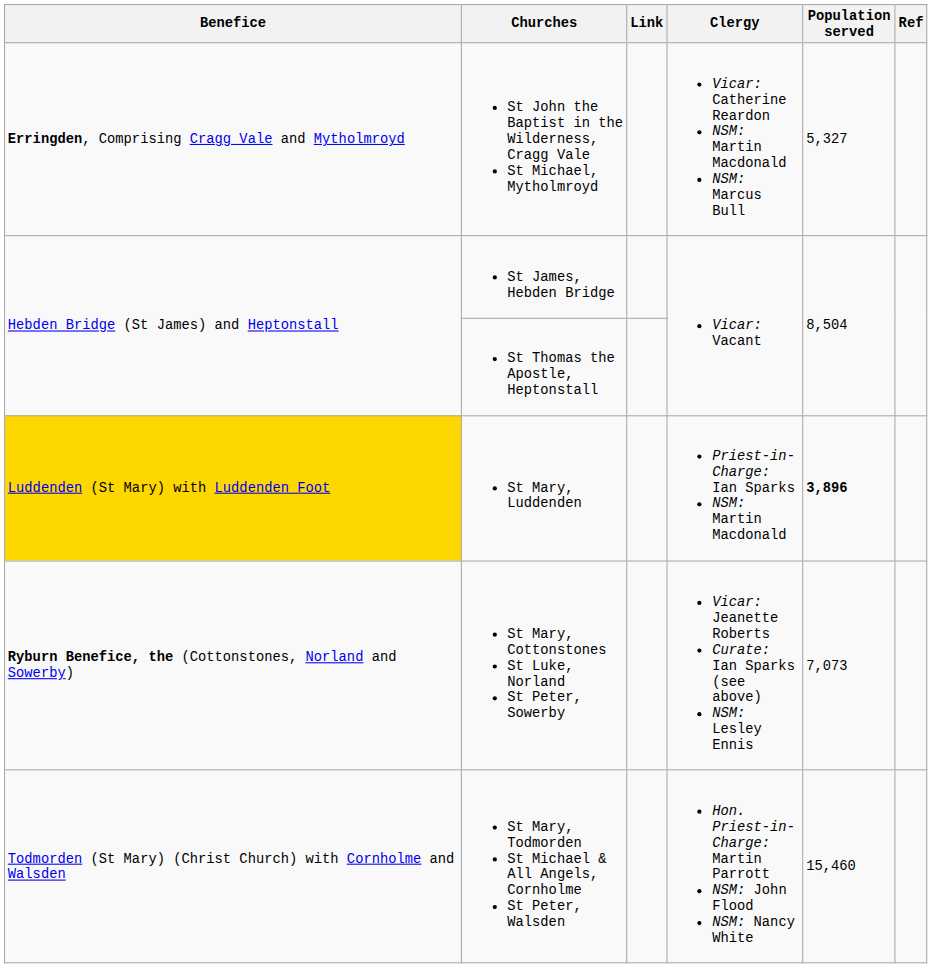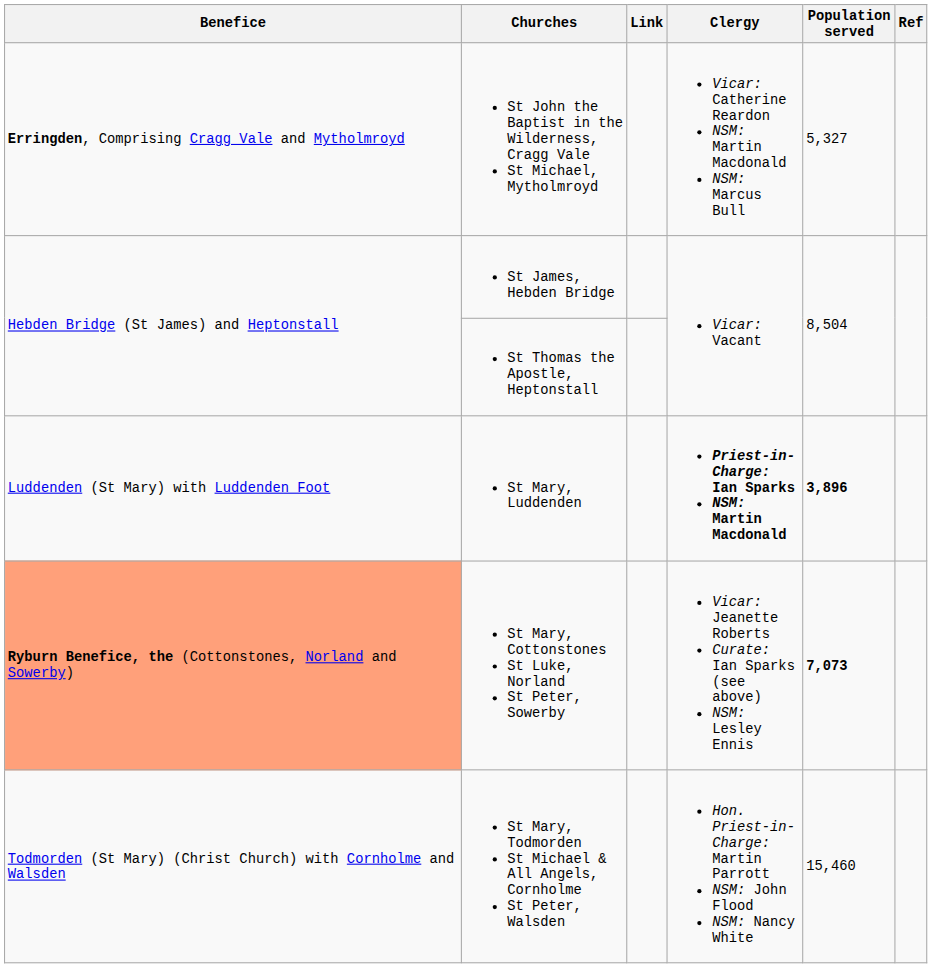(169, 488) gold background -> (169, 488) no background
(735, 496) normal -> (735, 496) bold
(202, 665) no background -> (202, 665) lightsalmon background
(827, 665) normal -> (827, 665) bold
